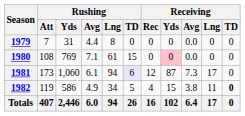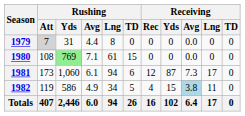(46, 42) no background -> (46, 42) lightgrey background
(69, 57) no background -> (69, 57) lightgreen background
(171, 57) pink background -> (171, 57) no background
(132, 73) lavender background -> (132, 73) no background
(191, 88) no background -> (191, 88) lightblue background
(231, 88) bold -> (231, 88) normal
